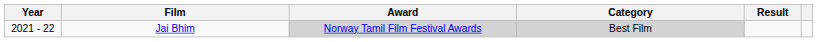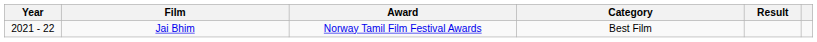(403, 28) lightgrey background -> (403, 28) no background
(630, 28) lightgrey background -> (630, 28) no background
